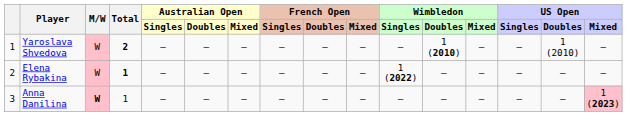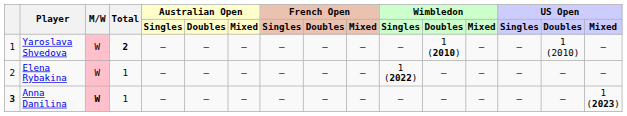(125, 73) bold -> (125, 73) normal
(12, 99) normal -> (12, 99) bold
(603, 99) pink background -> (603, 99) no background
